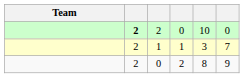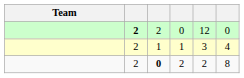(204, 30) 10 -> (204, 30) 12
(227, 47) 7 -> (227, 47) 4
(159, 64) normal -> (159, 64) bold
(204, 64) 8 -> (204, 64) 2
(227, 64) 9 -> (227, 64) 8
